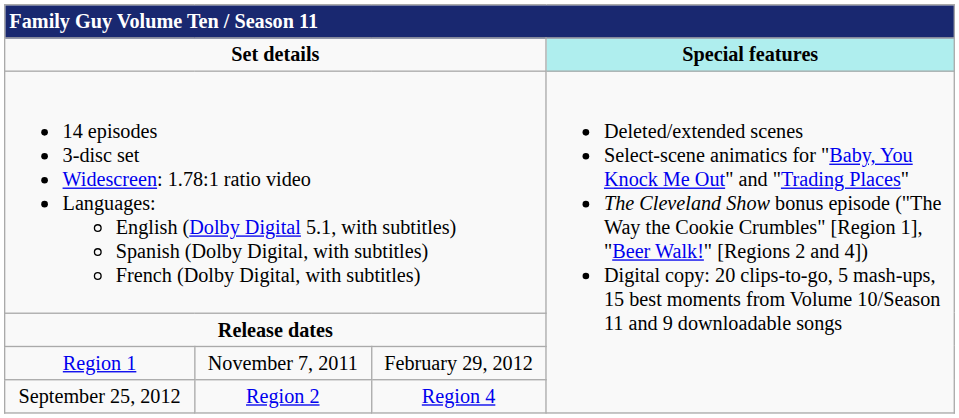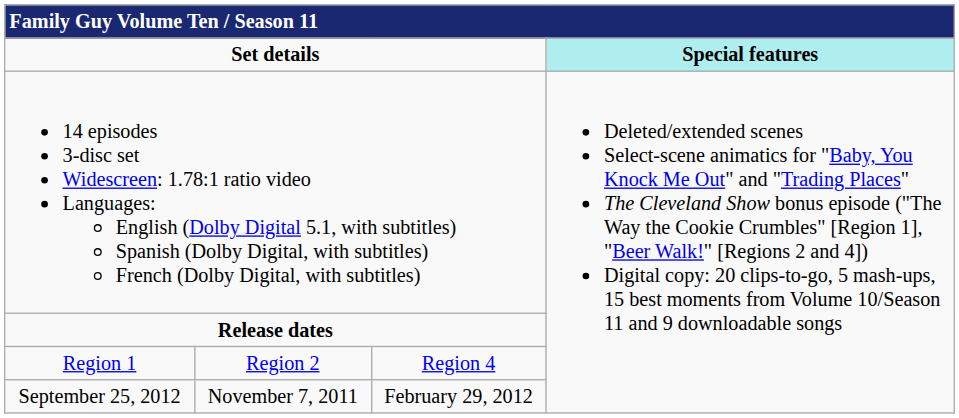(283, 362) November 7, 2011 -> (283, 362) Region 2
(459, 362) February 29, 2012 -> (459, 362) Region 4
(283, 395) Region 2 -> (283, 395) November 7, 2011
(459, 395) Region 4 -> (459, 395) February 29, 2012
